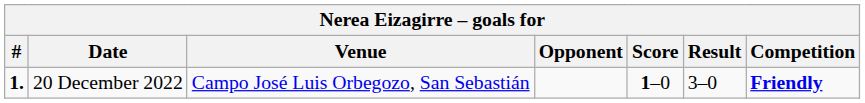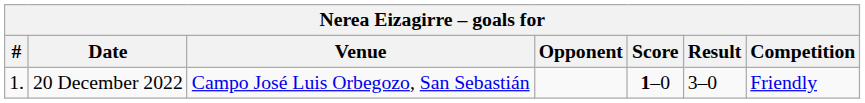(17, 82) bold -> (17, 82) normal
(786, 82) bold -> (784, 82) normal
